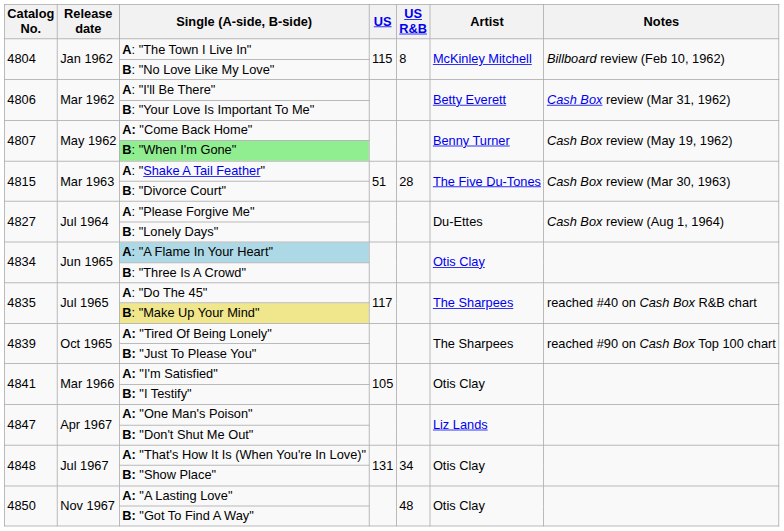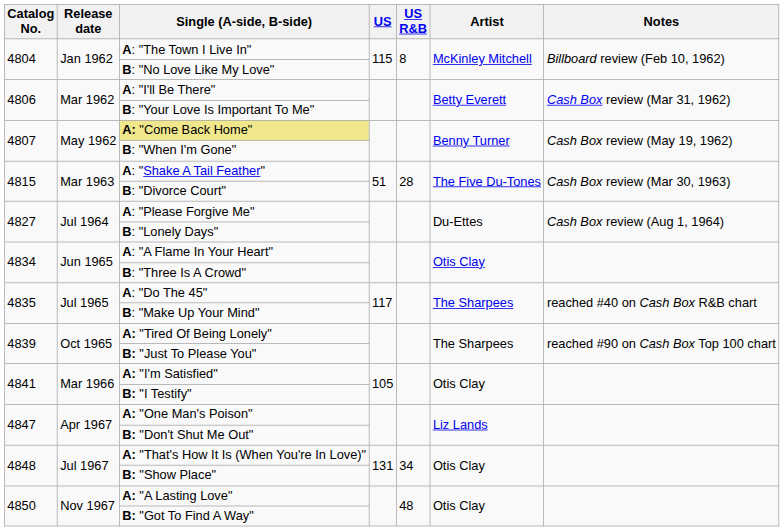(187, 130) no background -> (187, 130) khaki background
(179, 150) lightgreen background -> (179, 150) no background
(198, 252) lightblue background -> (198, 252) no background
(191, 313) khaki background -> (191, 313) no background
